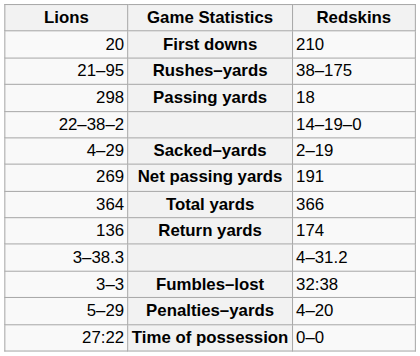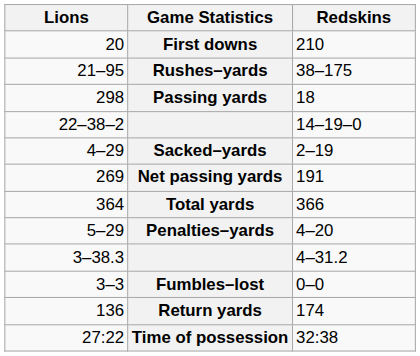rows swapped: (110, 230) <-> (105, 310)
(317, 284) 32:38 -> (310, 284) 0–0
(310, 337) 0–0 -> (317, 337) 32:38
